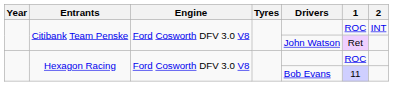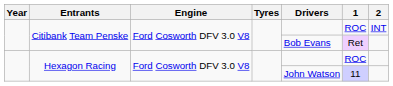(312, 43) John Watson -> (307, 43) Bob Evans
(307, 74) Bob Evans -> (312, 74) John Watson
